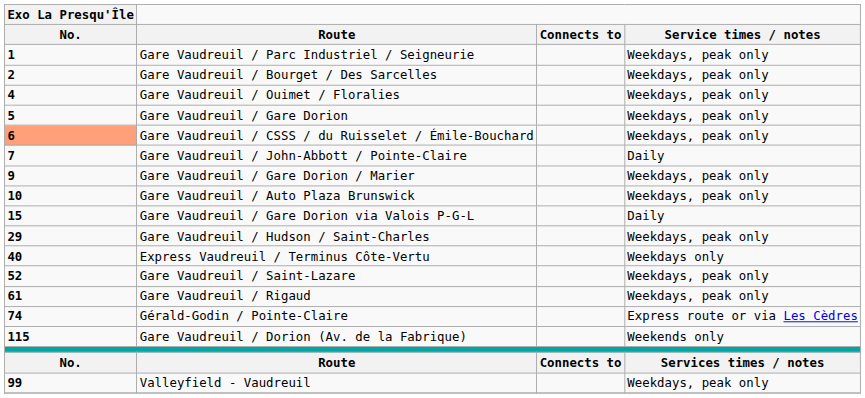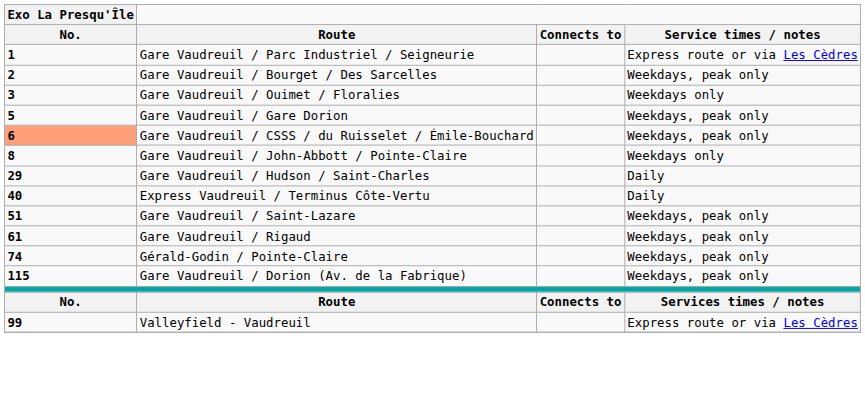(698, 55) Weekdays, peak only -> (743, 55) Express route or via Les Cèdres
(11, 95) 4 -> (11, 95) 3
(698, 95) Weekdays, peak only -> (676, 95) Weekdays only
(11, 155) 7 -> (11, 155) 8
(646, 155) Daily -> (676, 155) Weekdays only
- row: (277, 176)
- row: (277, 196)
- row: (307, 216)
(698, 236) Weekdays, peak only -> (646, 176) Daily
(676, 256) Weekdays only -> (646, 196) Daily
(15, 276) 52 -> (15, 216) 51
(743, 316) Express route or via Les Cèdres -> (698, 256) Weekdays, peak only
(676, 337) Weekends only -> (698, 276) Weekdays, peak only
(698, 383) Weekdays, peak only -> (743, 322) Express route or via Les Cèdres
